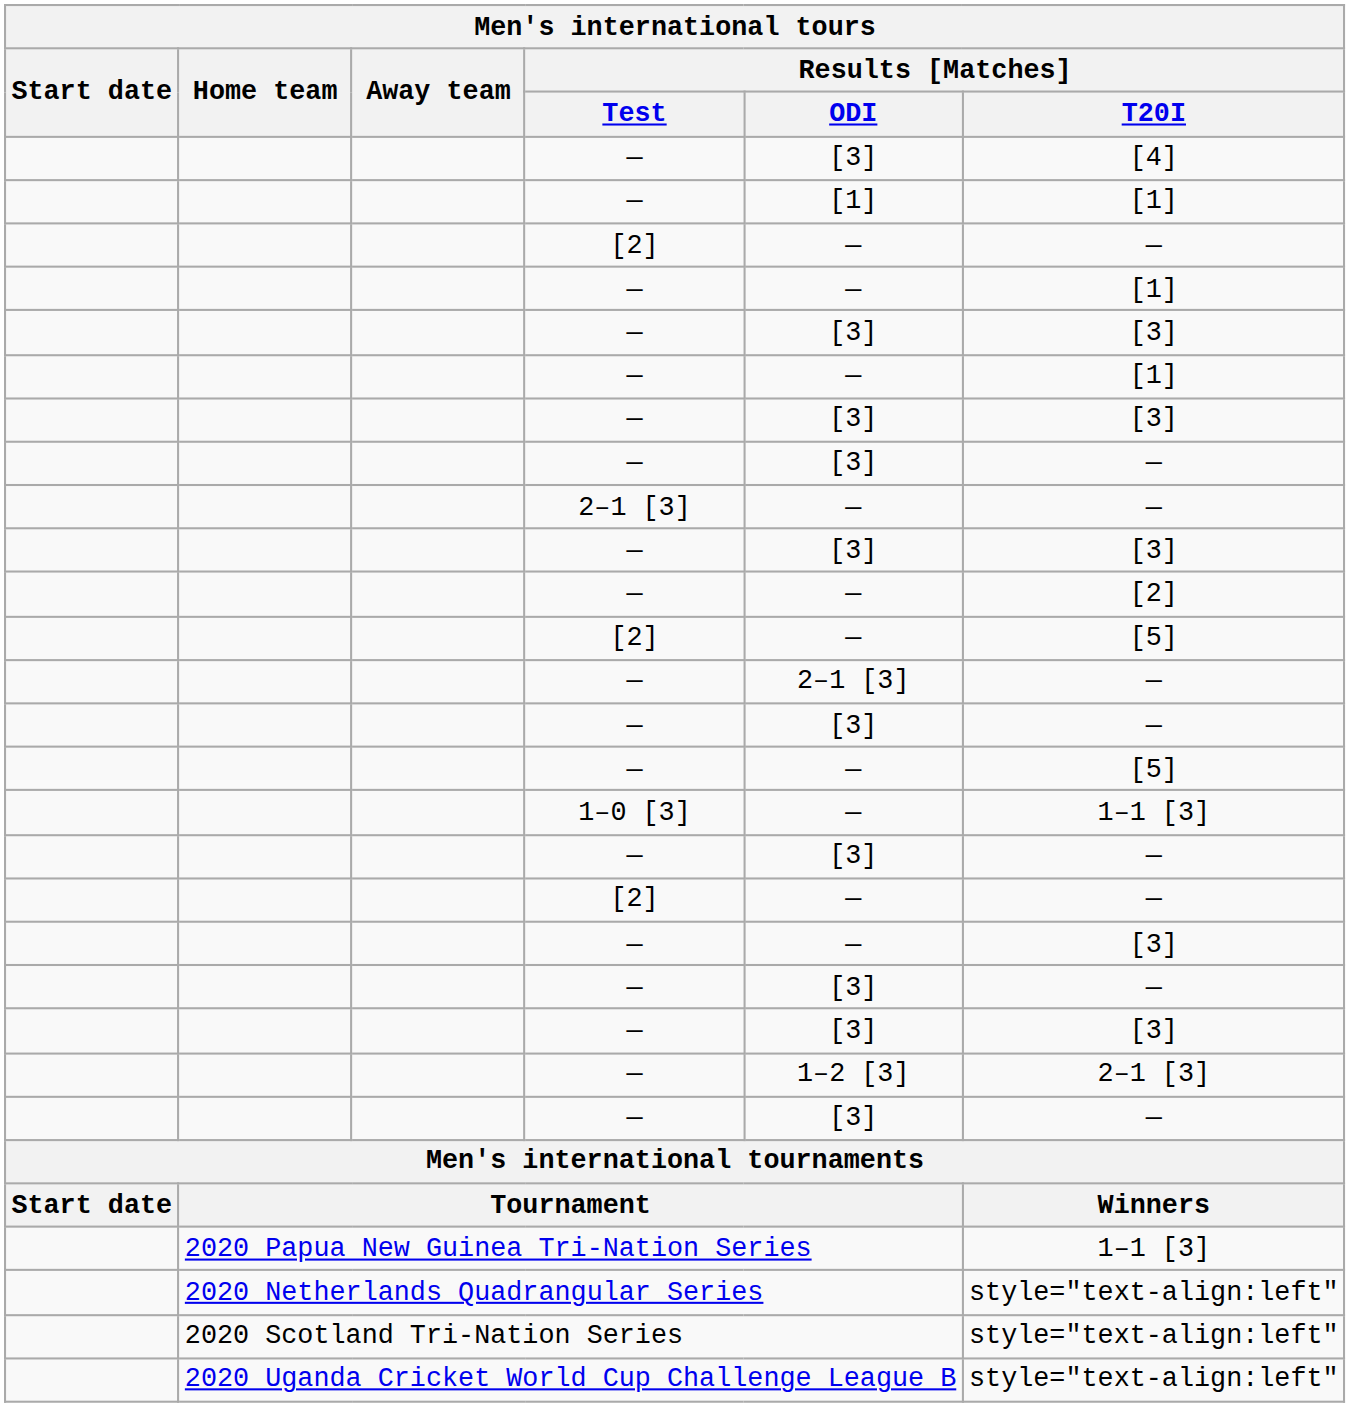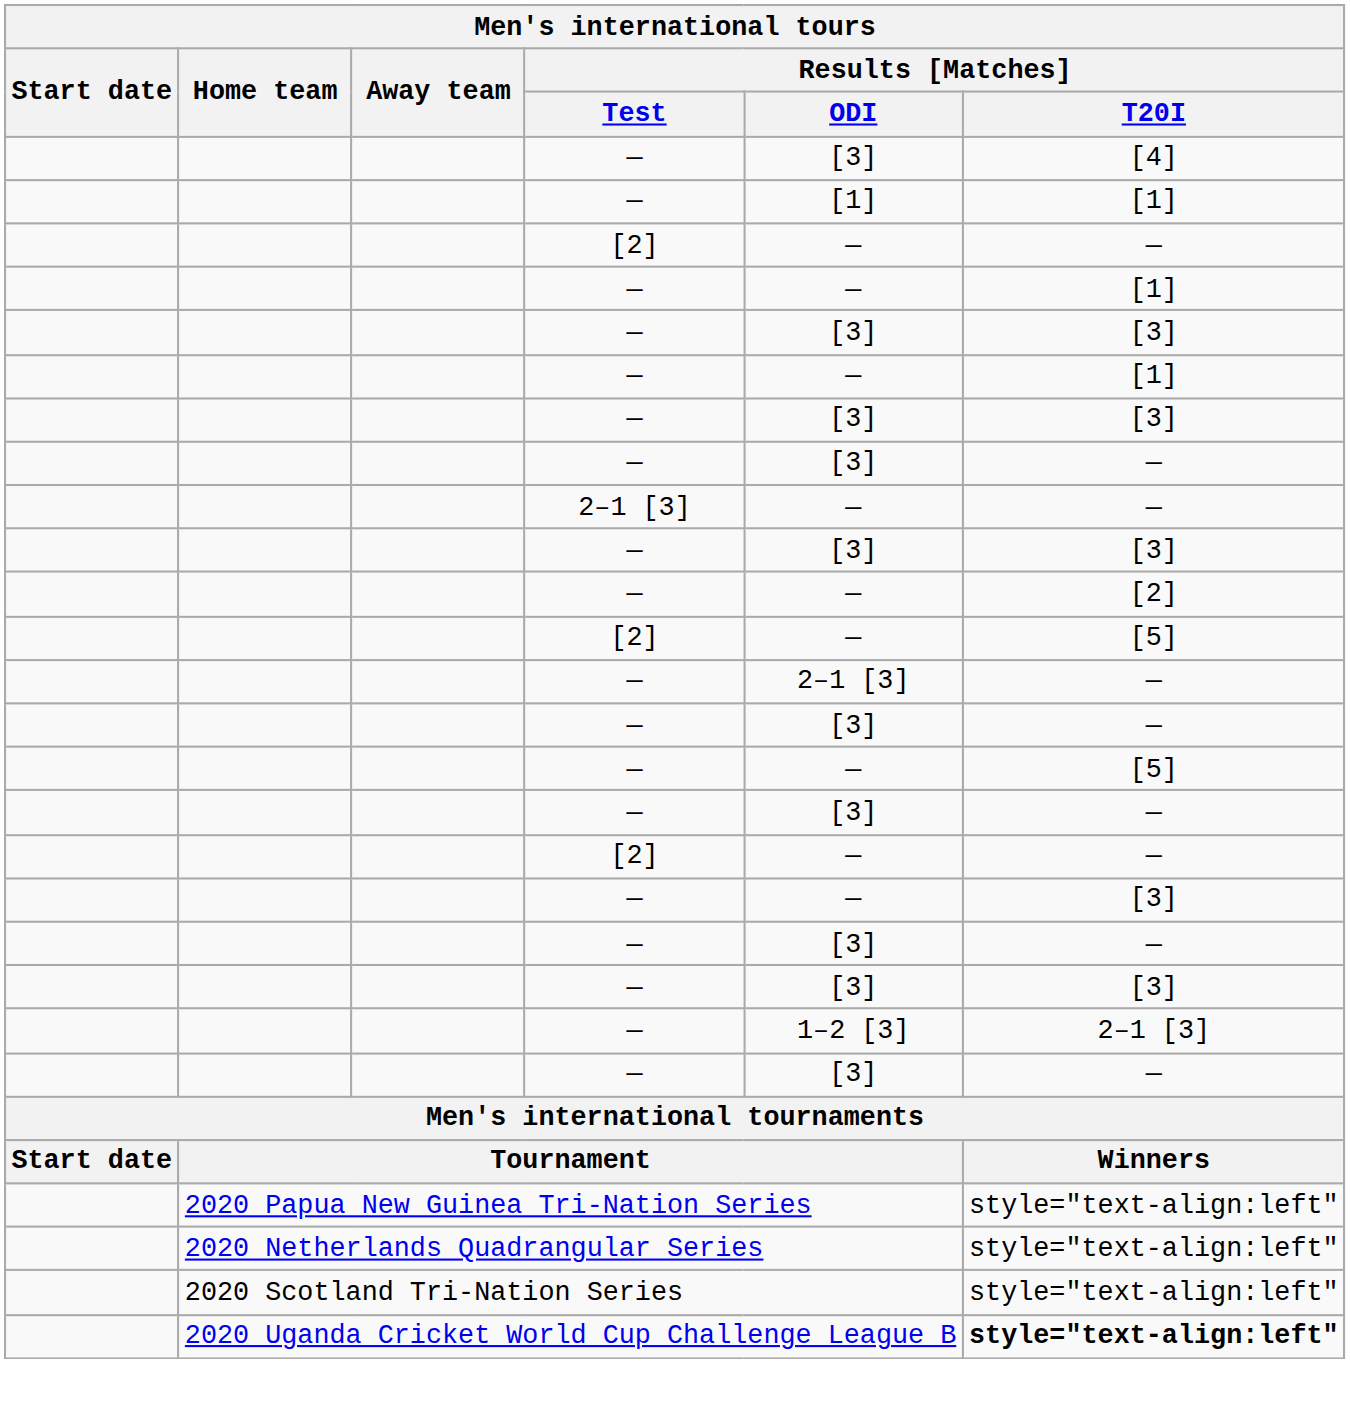- row: (265, 812)
(1154, 1249) 1–1 [3] -> (1154, 1205) style="text-align:left"
(1154, 1380) normal -> (1154, 1336) bold
